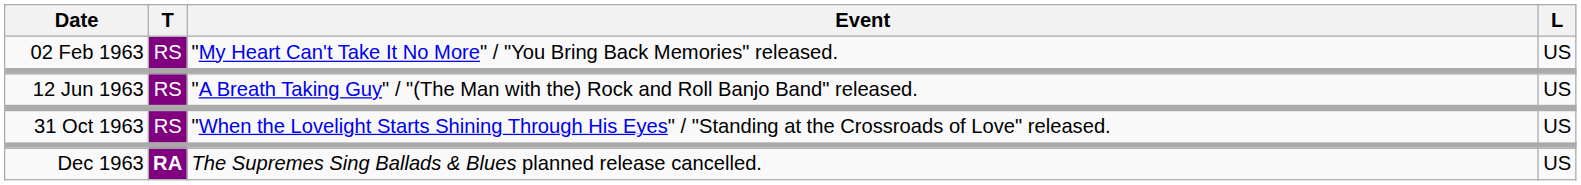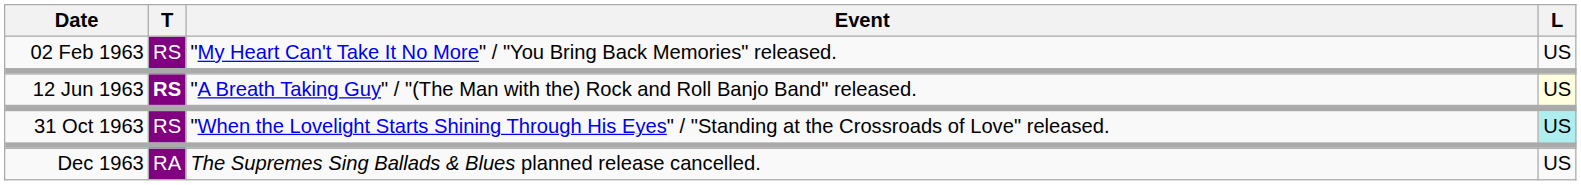(168, 89) normal -> (167, 89) bold
(1557, 89) no background -> (1557, 89) lightyellow background
(1557, 126) no background -> (1557, 126) paleturquoise background
(168, 163) bold -> (167, 163) normal
